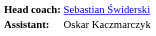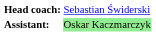(107, 24) no background -> (107, 24) lightgreen background
